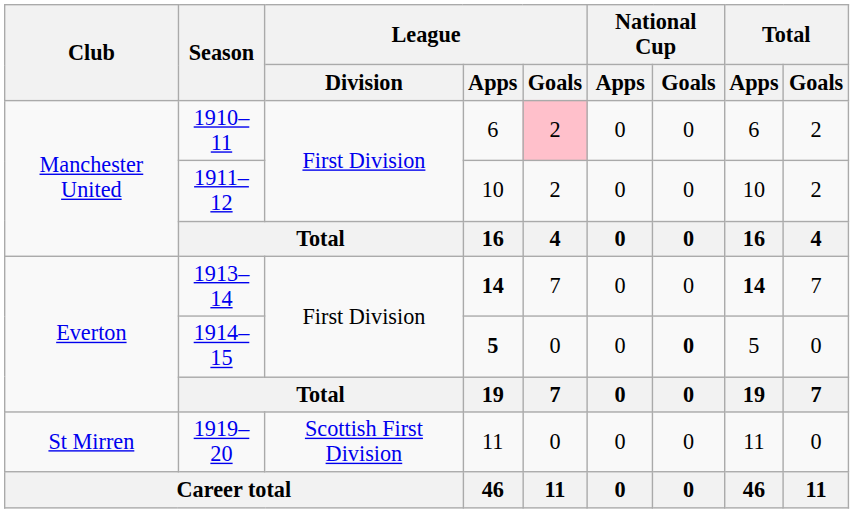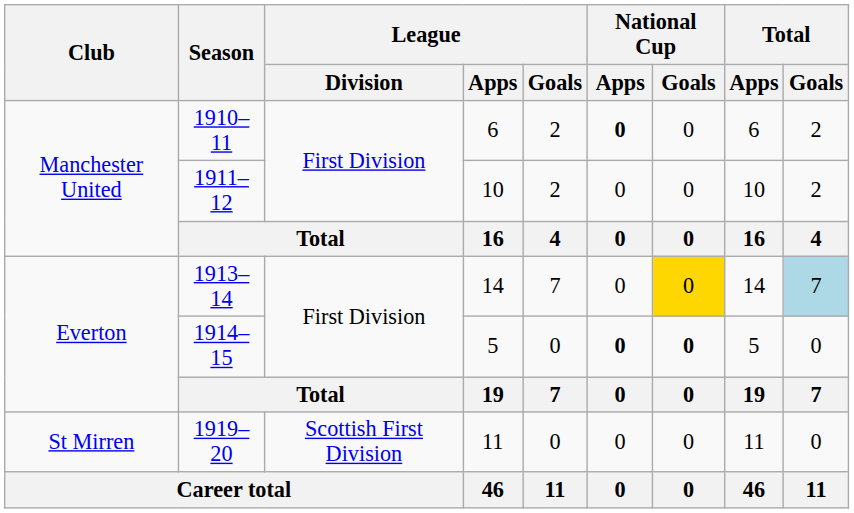(555, 130) pink background -> (555, 130) no background
(620, 130) normal -> (620, 130) bold
(493, 286) bold -> (493, 286) normal
(688, 286) no background -> (688, 286) gold background
(754, 286) bold -> (754, 286) normal
(816, 286) no background -> (816, 286) lightblue background
(493, 346) bold -> (493, 346) normal
(620, 346) normal -> (620, 346) bold
